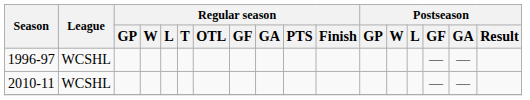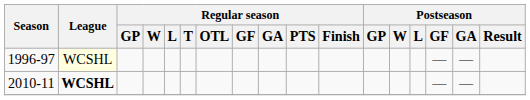(86, 60) no background -> (88, 60) lightyellow background
(86, 83) normal -> (88, 83) bold
